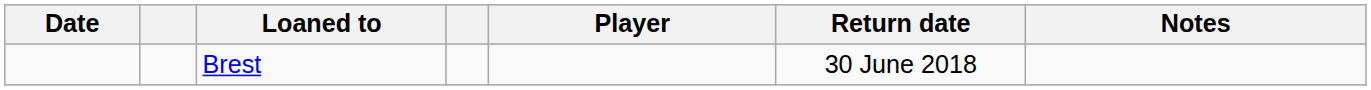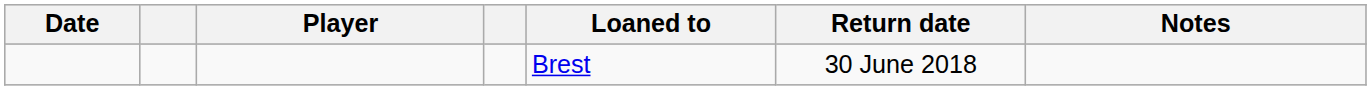columns swapped: (632, 24) <-> (322, 24)
